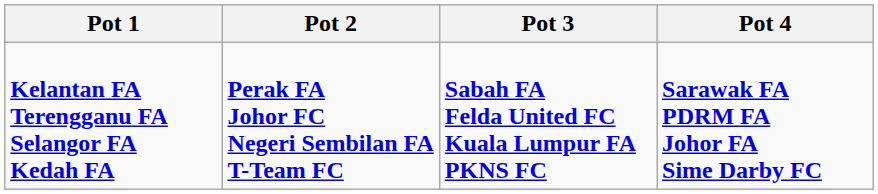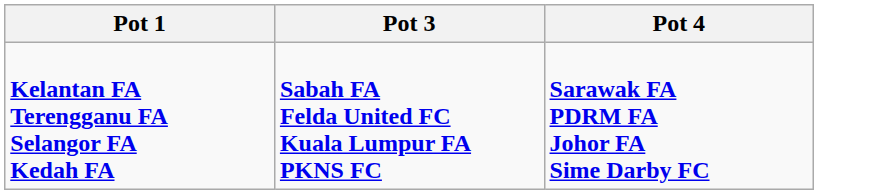- column: (331, 23)
